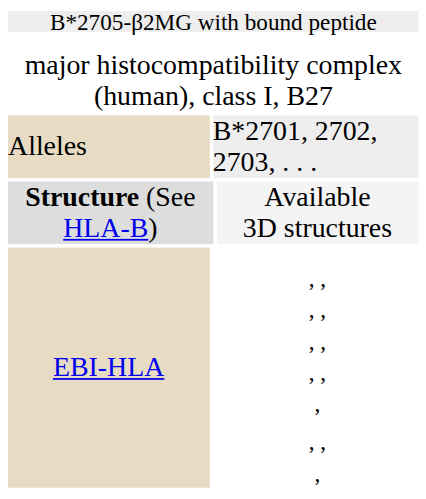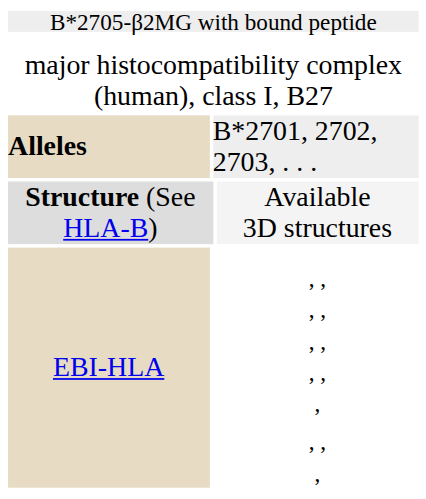(47, 146) normal -> (47, 146) bold
